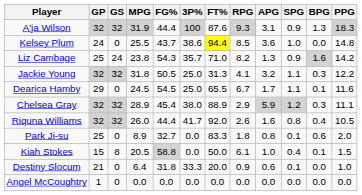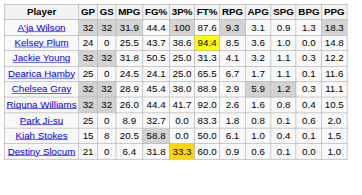- row: (47, 58)
(98, 89) 29 -> (88, 74) 25
(166, 89) 54.5 -> (156, 74) 24.1
(192, 167) no background -> (182, 151) gold background
(217, 167) 20.0 -> (207, 151) 60.0
- row: (47, 182)
